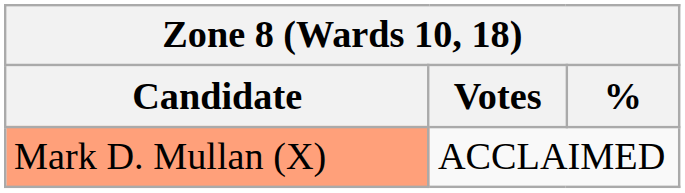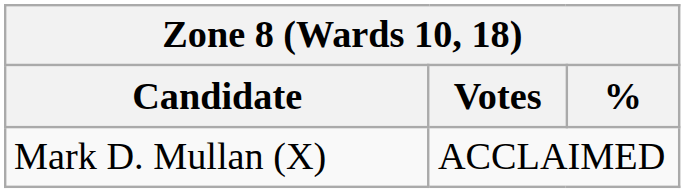(170, 156) lightsalmon background -> (170, 156) no background
